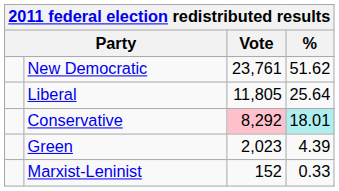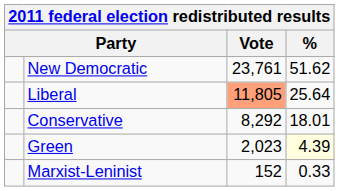(258, 95) no background -> (258, 95) lightsalmon background
(261, 120) pink background -> (261, 120) no background
(310, 120) paleturquoise background -> (310, 120) no background
(314, 146) no background -> (314, 146) lightyellow background
